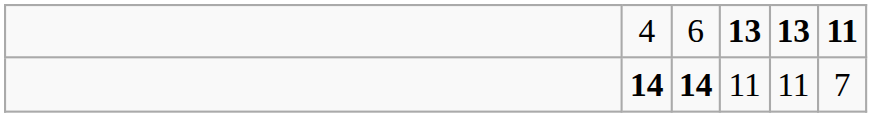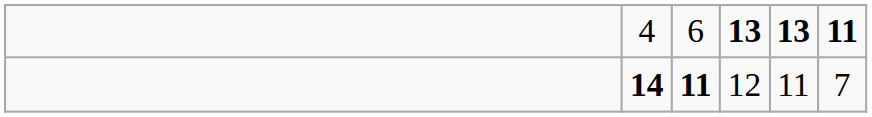(696, 84) 14 -> (696, 84) 11
(745, 84) 11 -> (745, 84) 12
